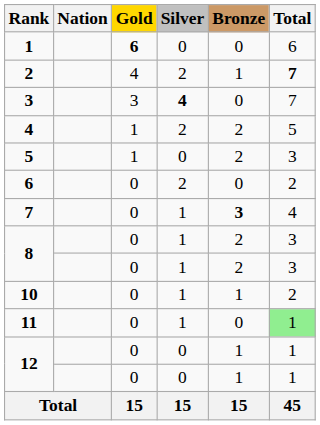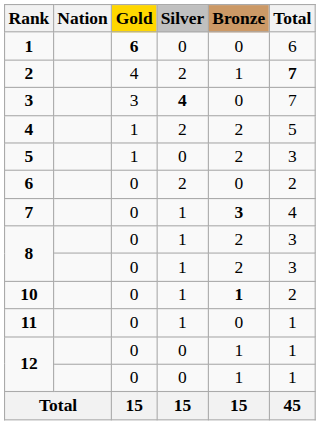(239, 294) normal -> (239, 294) bold
(292, 322) lightgreen background -> (292, 322) no background
